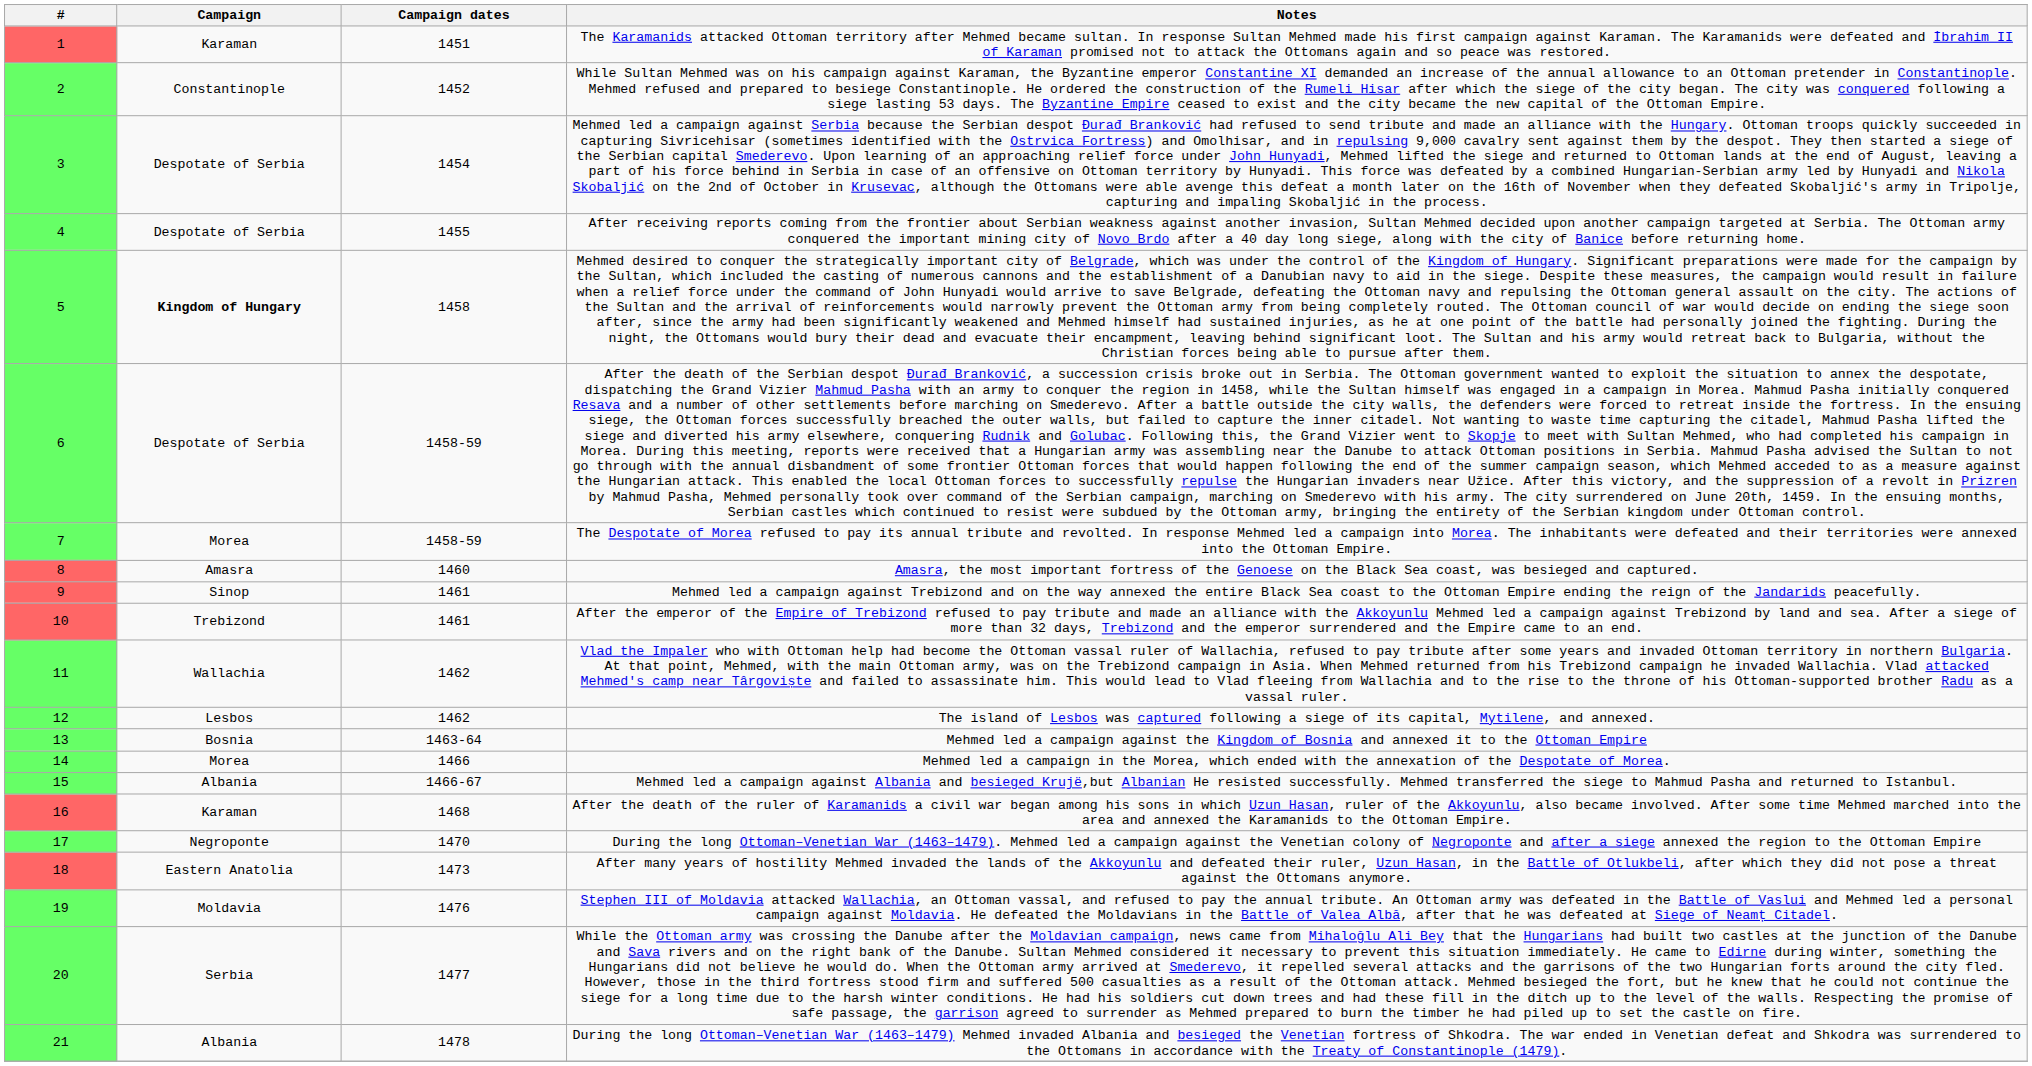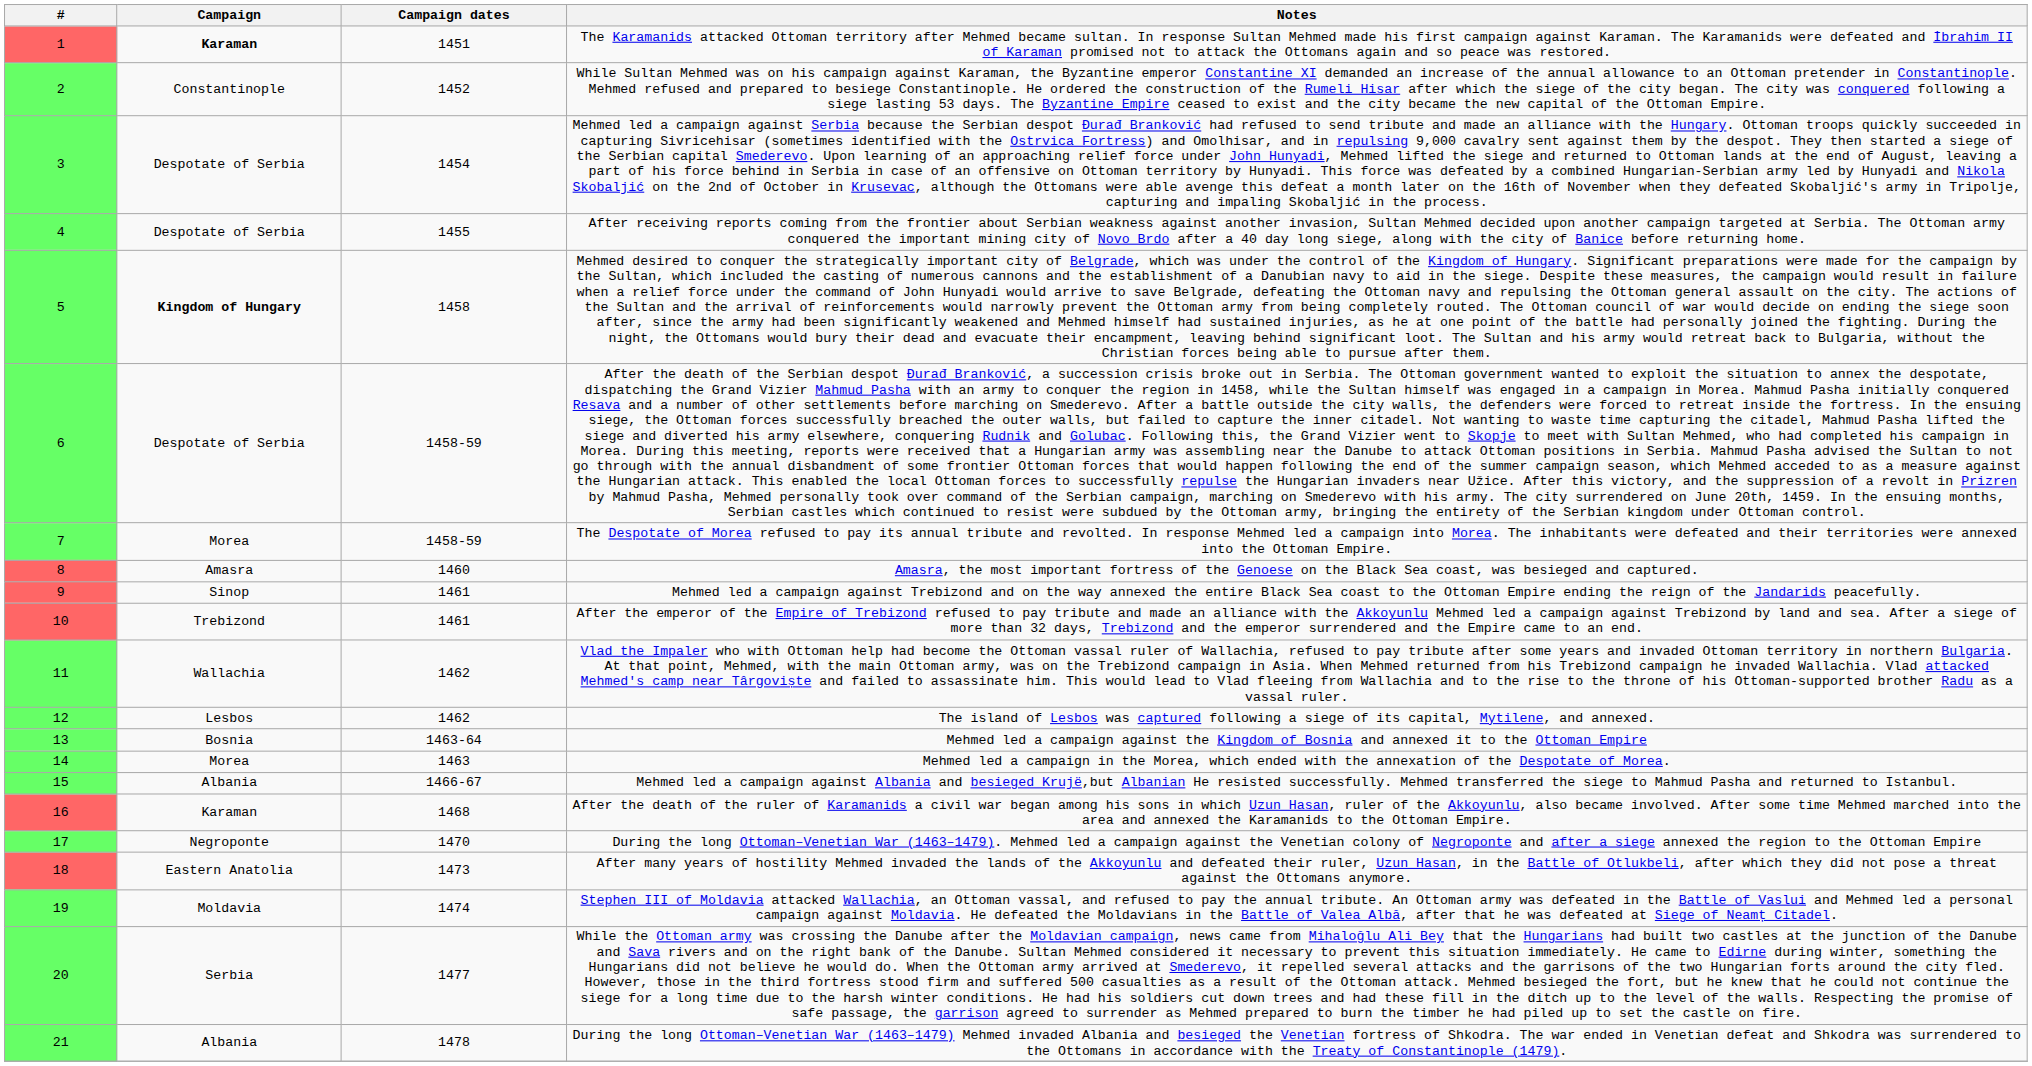(229, 45) normal -> (229, 45) bold
(454, 762) 1466 -> (454, 762) 1463
(454, 908) 1476 -> (454, 908) 1474
